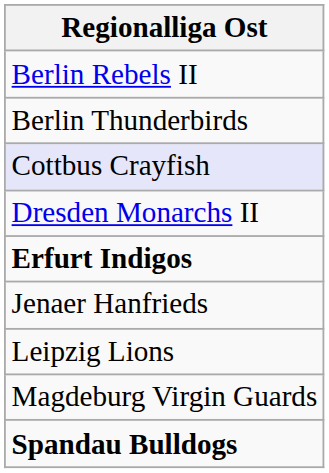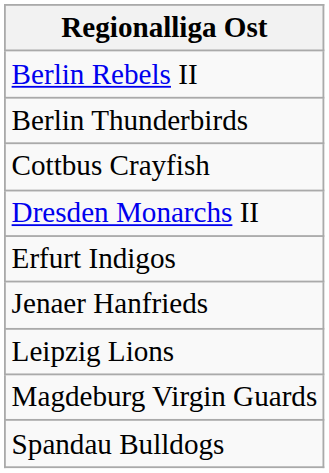(111, 166) lavender background -> (111, 166) no background
(102, 258) bold -> (94, 258) normal
(125, 443) bold -> (118, 443) normal
